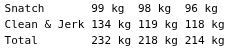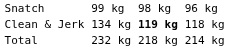(158, 24) normal -> (158, 24) bold
